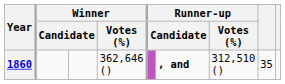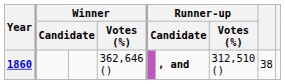(267, 65) 35 -> (267, 65) 38
